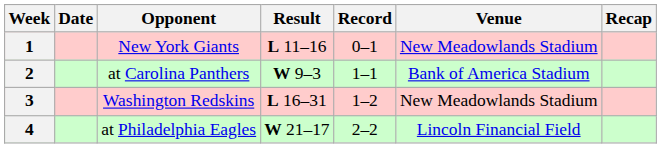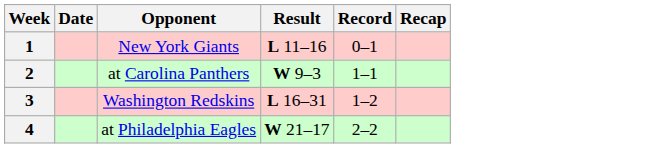- column: (499, 18)
